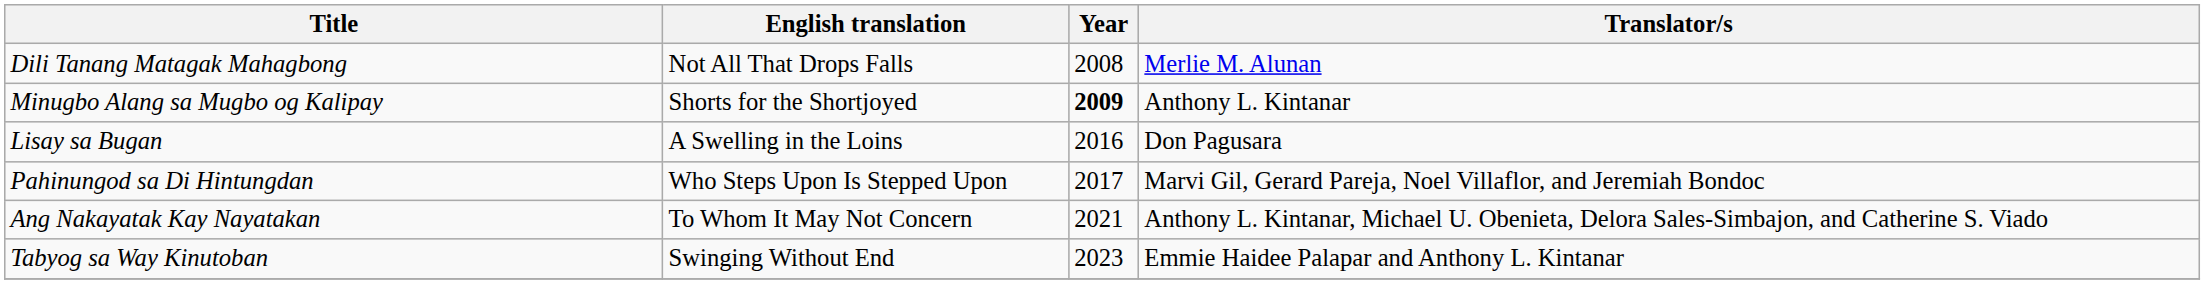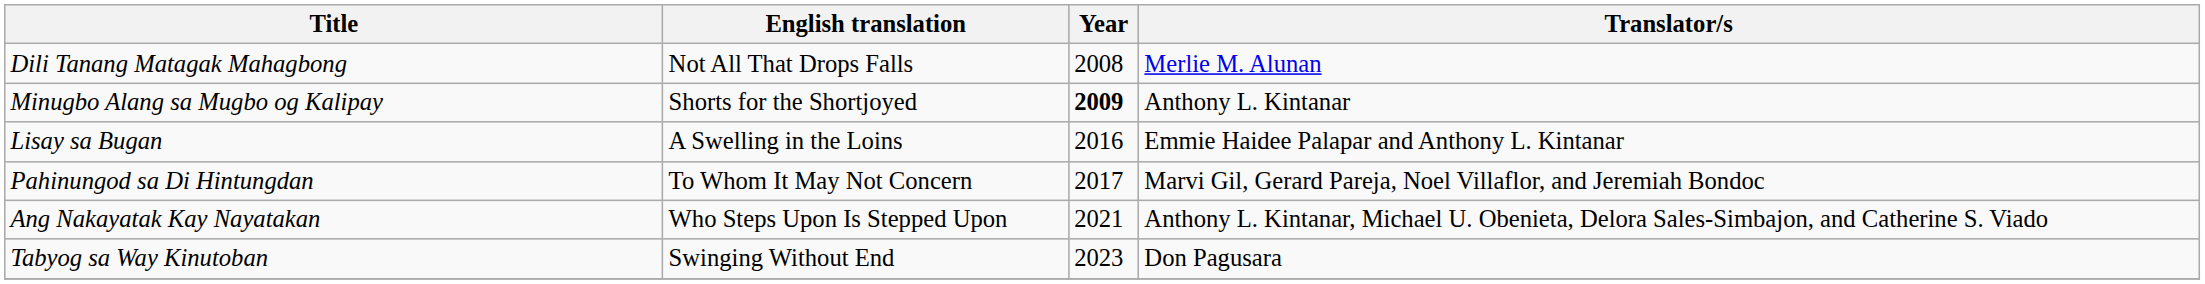(1213, 141) Don Pagusara -> (1384, 141) Emmie Haidee Palapar and Anthony L. Kintanar
(838, 180) Who Steps Upon Is Stepped Upon -> (820, 180) To Whom It May Not Concern
(820, 219) To Whom It May Not Concern -> (838, 219) Who Steps Upon Is Stepped Upon
(1384, 258) Emmie Haidee Palapar and Anthony L. Kintanar -> (1213, 258) Don Pagusara
